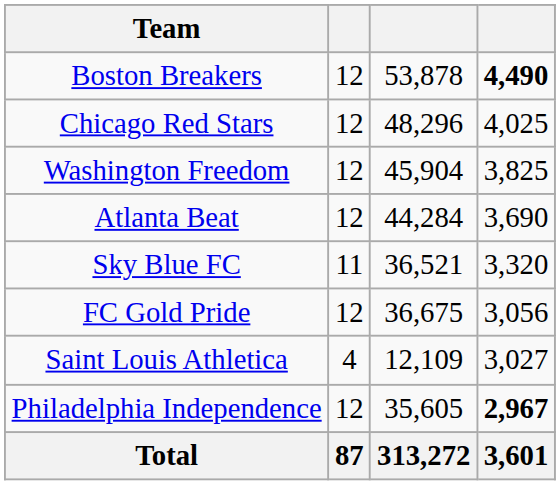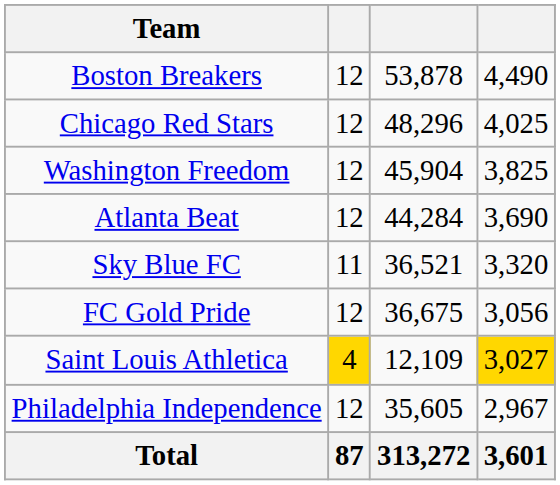(516, 75) bold -> (516, 75) normal
(349, 359) no background -> (349, 359) gold background
(516, 359) no background -> (516, 359) gold background
(516, 407) bold -> (516, 407) normal
